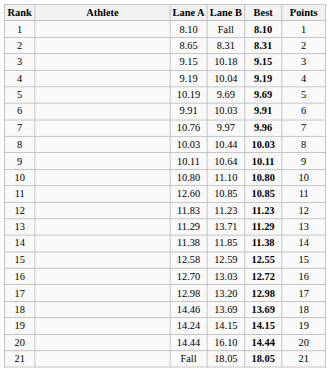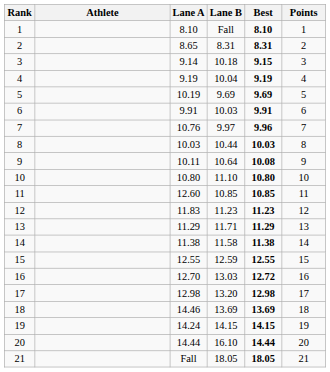(189, 62) 9.15 -> (189, 62) 9.14
(263, 161) 10.11 -> (263, 161) 10.08
(226, 227) 13.71 -> (226, 227) 11.71
(226, 243) 11.85 -> (226, 243) 11.58
(189, 260) 12.58 -> (189, 260) 12.55
